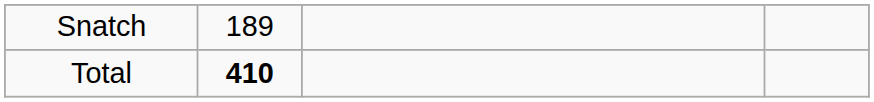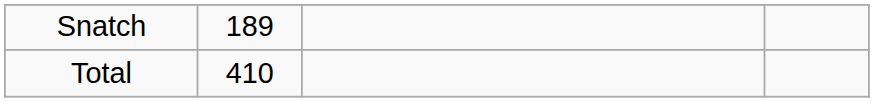(250, 73) bold -> (250, 73) normal
